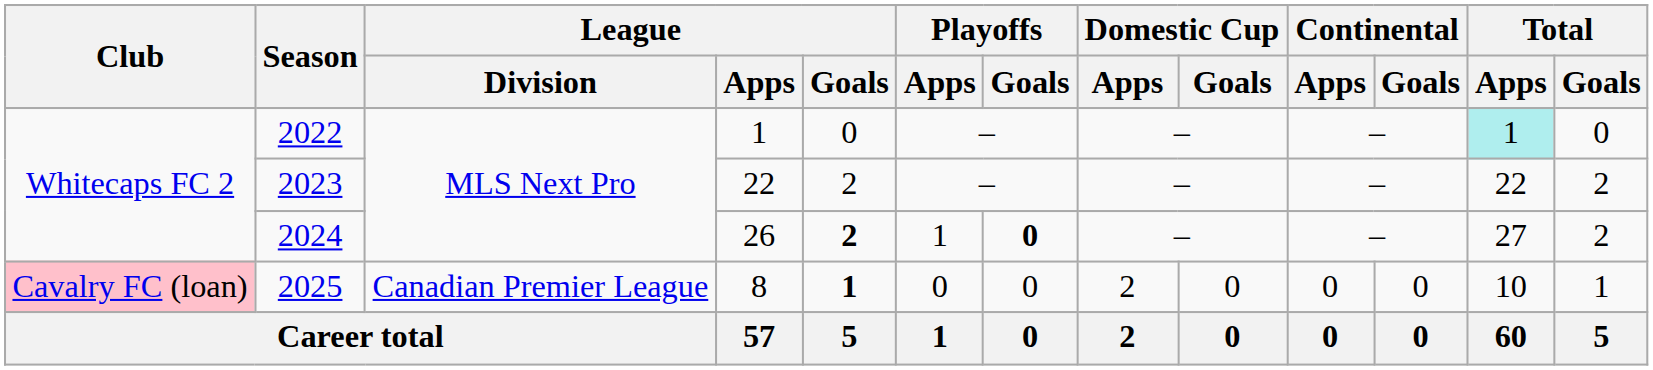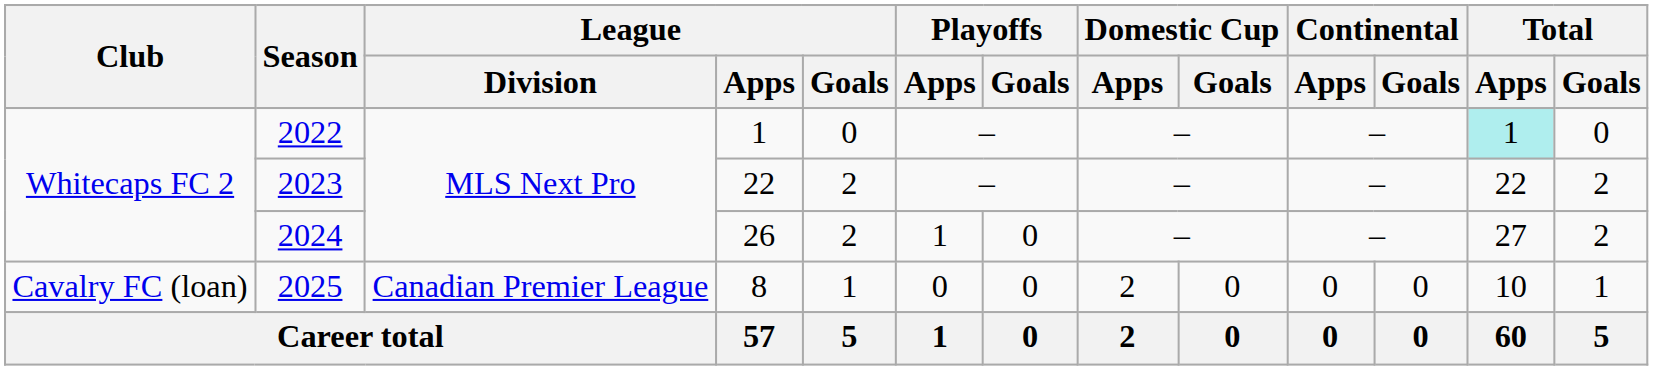(849, 235) bold -> (849, 235) normal
(1030, 235) bold -> (1030, 235) normal
(130, 286) pink background -> (130, 286) no background
(849, 286) bold -> (849, 286) normal
